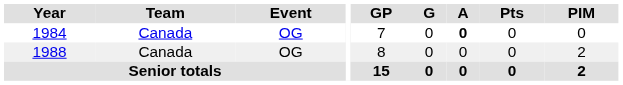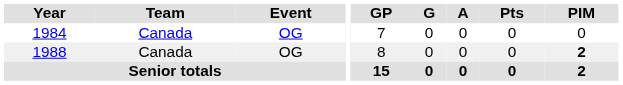(463, 32) bold -> (463, 32) normal
(581, 52) normal -> (581, 52) bold
